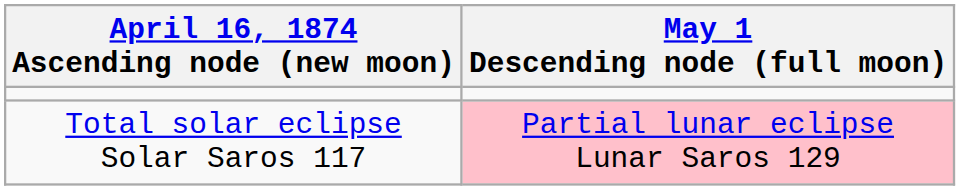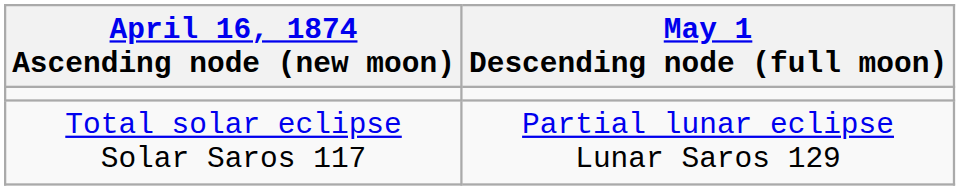(708, 142) pink background -> (708, 142) no background
